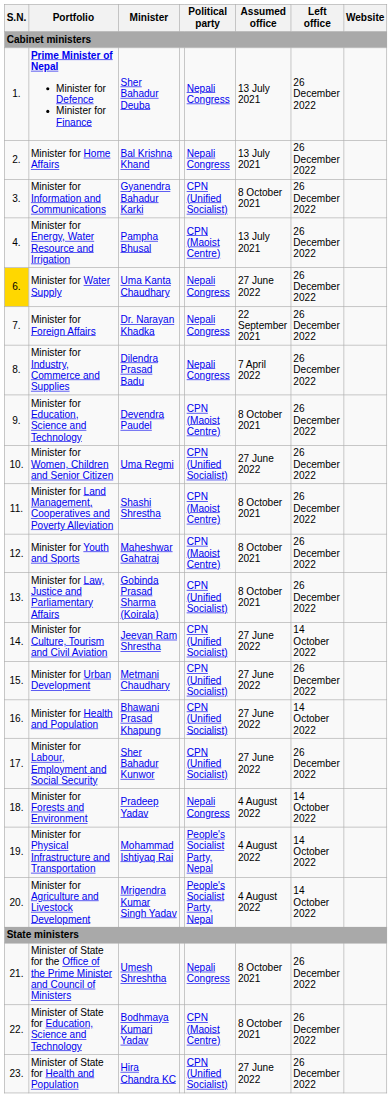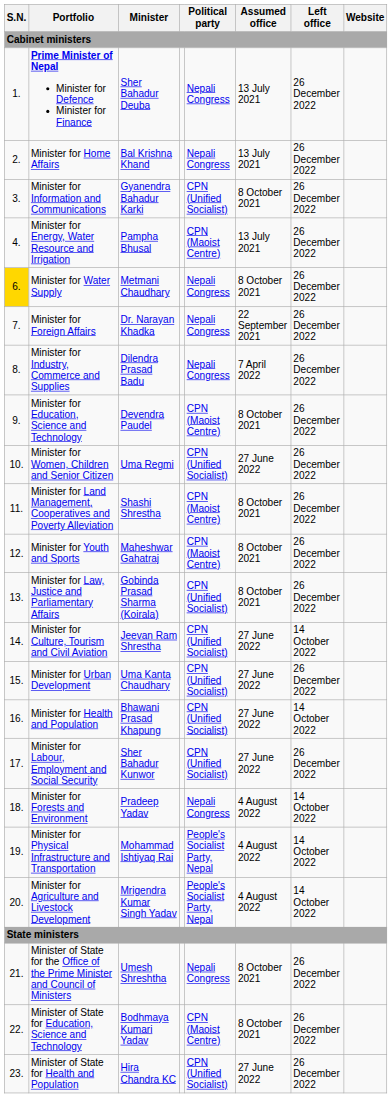(146, 287) Uma Kanta Chaudhary -> (145, 287) Metmani Chaudhary
(256, 287) 27 June 2022 -> (260, 287) 8 October 2021
(145, 680) Metmani Chaudhary -> (146, 680) Uma Kanta Chaudhary
